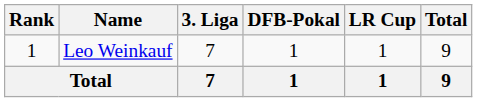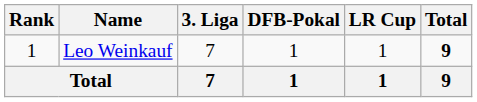(446, 50) normal -> (446, 50) bold
